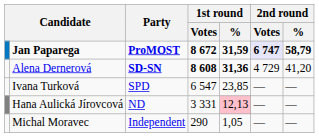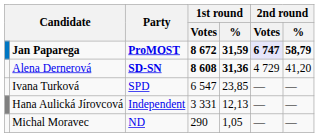(137, 104) ND -> (157, 104) Independent
(235, 104) pink background -> (235, 104) no background
(157, 123) Independent -> (137, 123) ND
